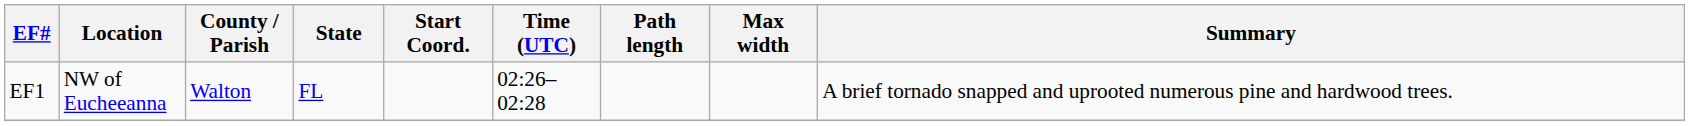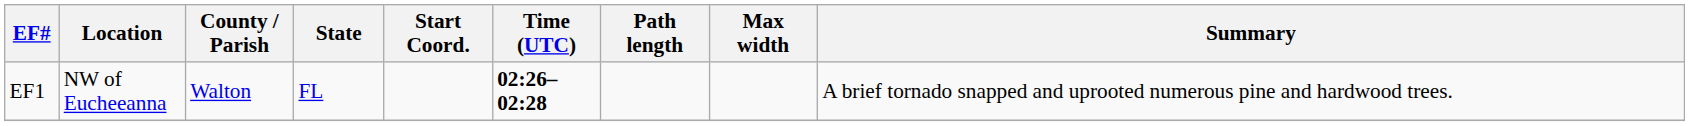(527, 91) normal -> (527, 91) bold
